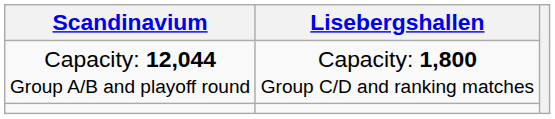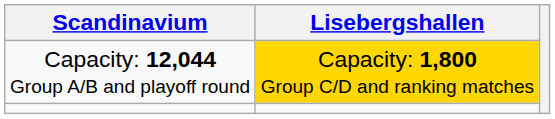(397, 71) no background -> (397, 71) gold background
